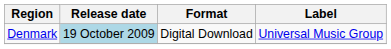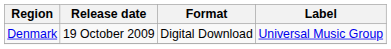(109, 33) lightblue background -> (109, 33) no background
